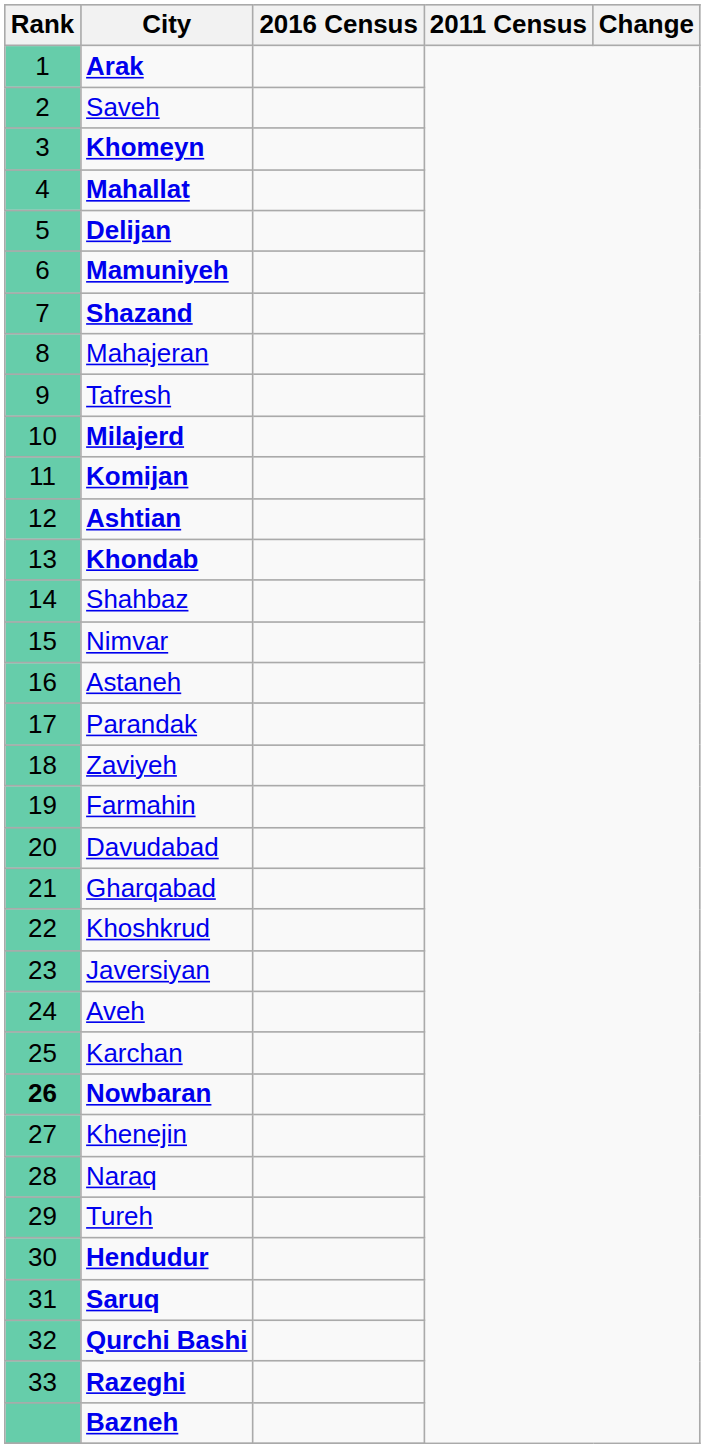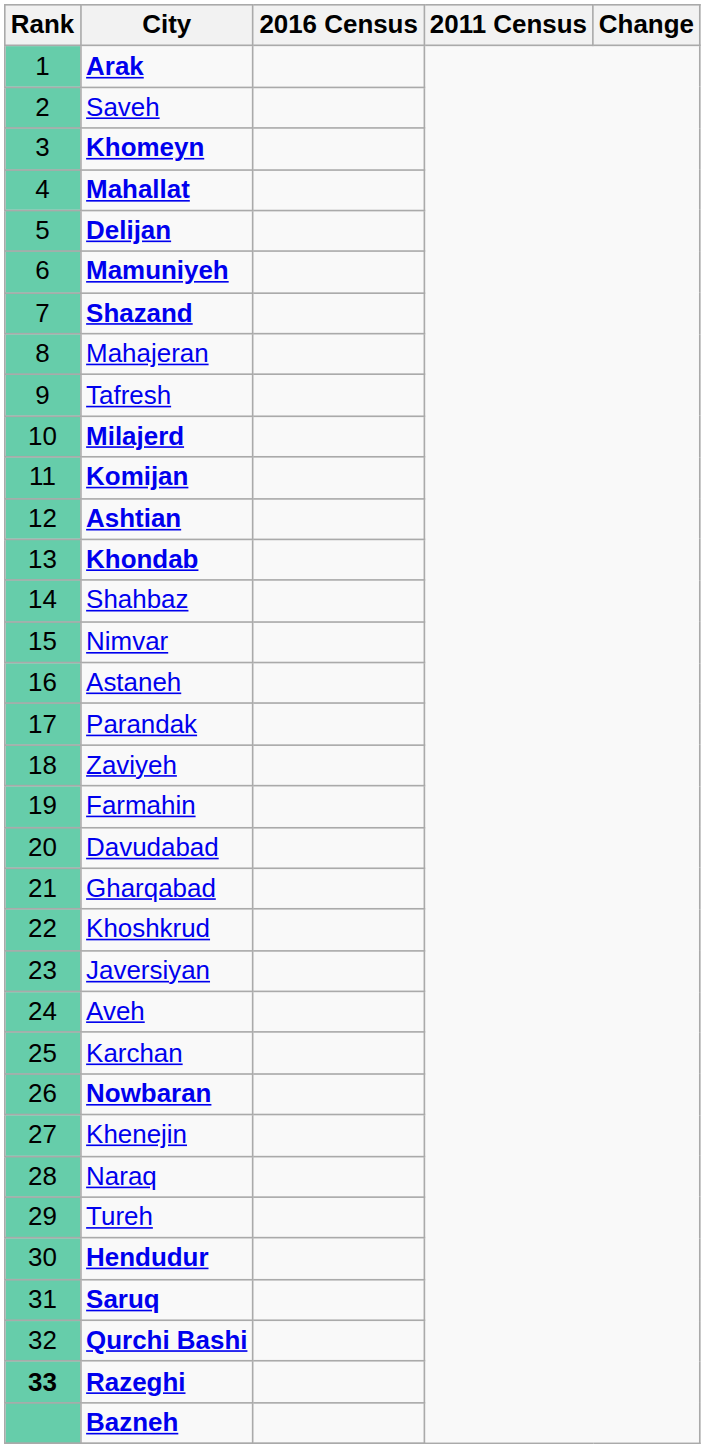(42, 1093) bold -> (42, 1093) normal
(42, 1381) normal -> (42, 1381) bold
